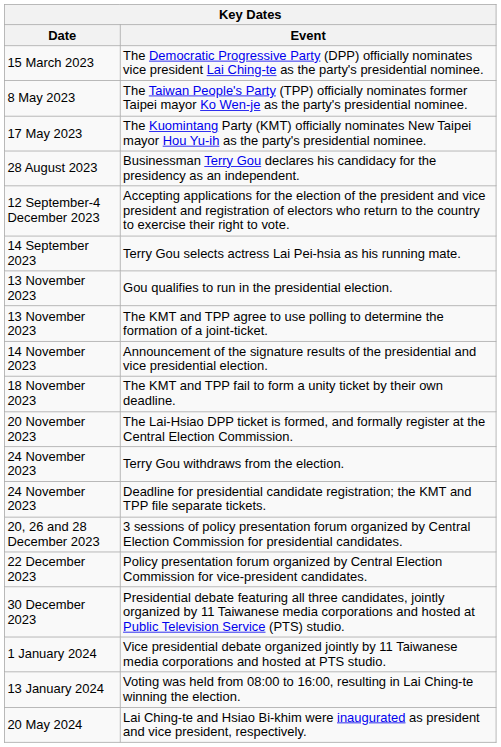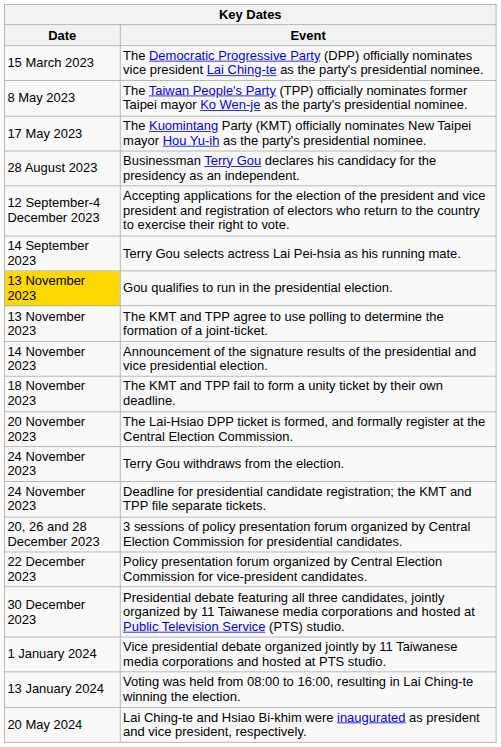(46, 288) no background -> (46, 288) gold background
